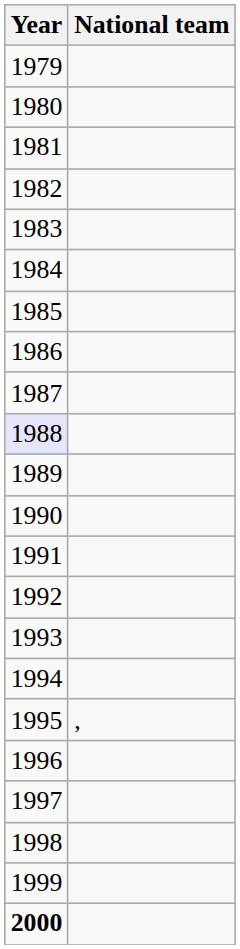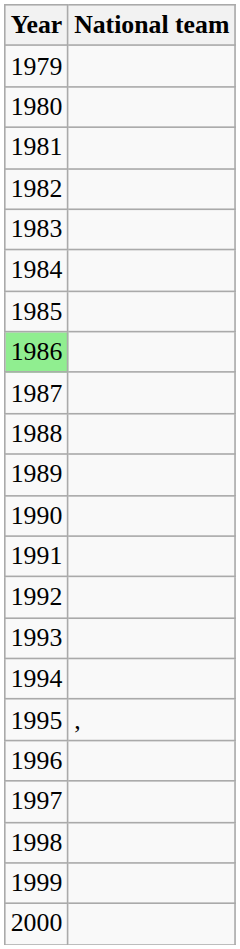(37, 351) no background -> (37, 351) lightgreen background
(37, 433) lavender background -> (37, 433) no background
(37, 923) bold -> (37, 923) normal
